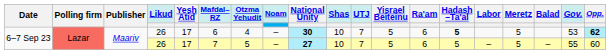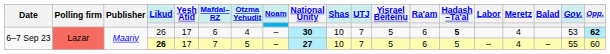(518, 33) 5 -> (518, 33) 4
(161, 44) normal -> (161, 44) bold
(518, 44) 5 -> (518, 44) 4
